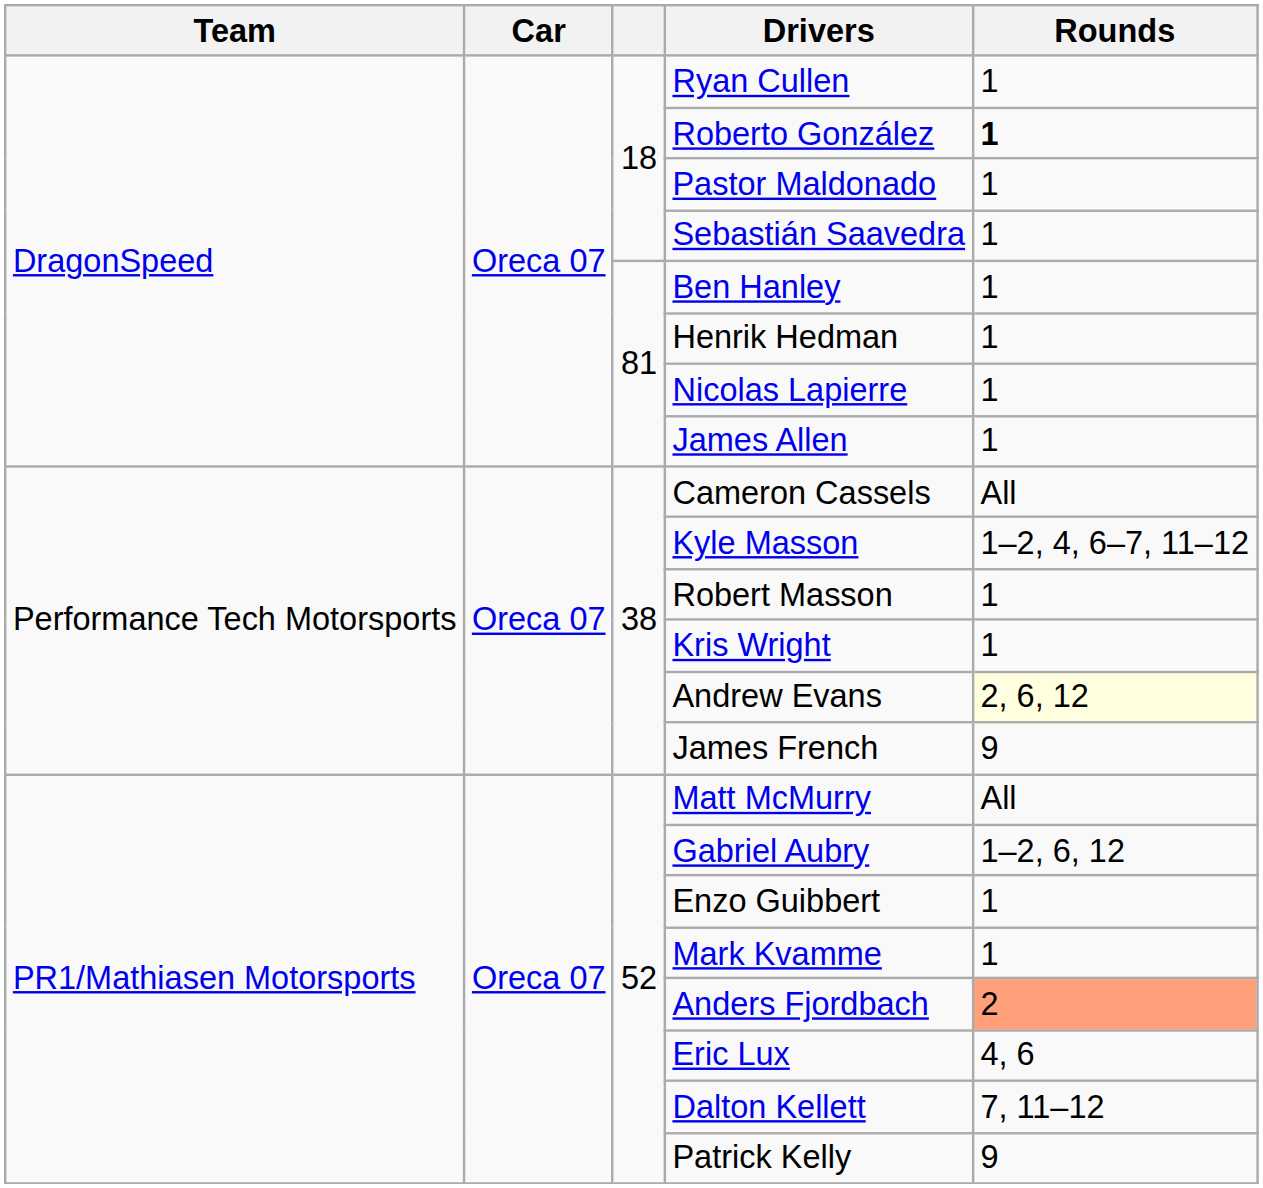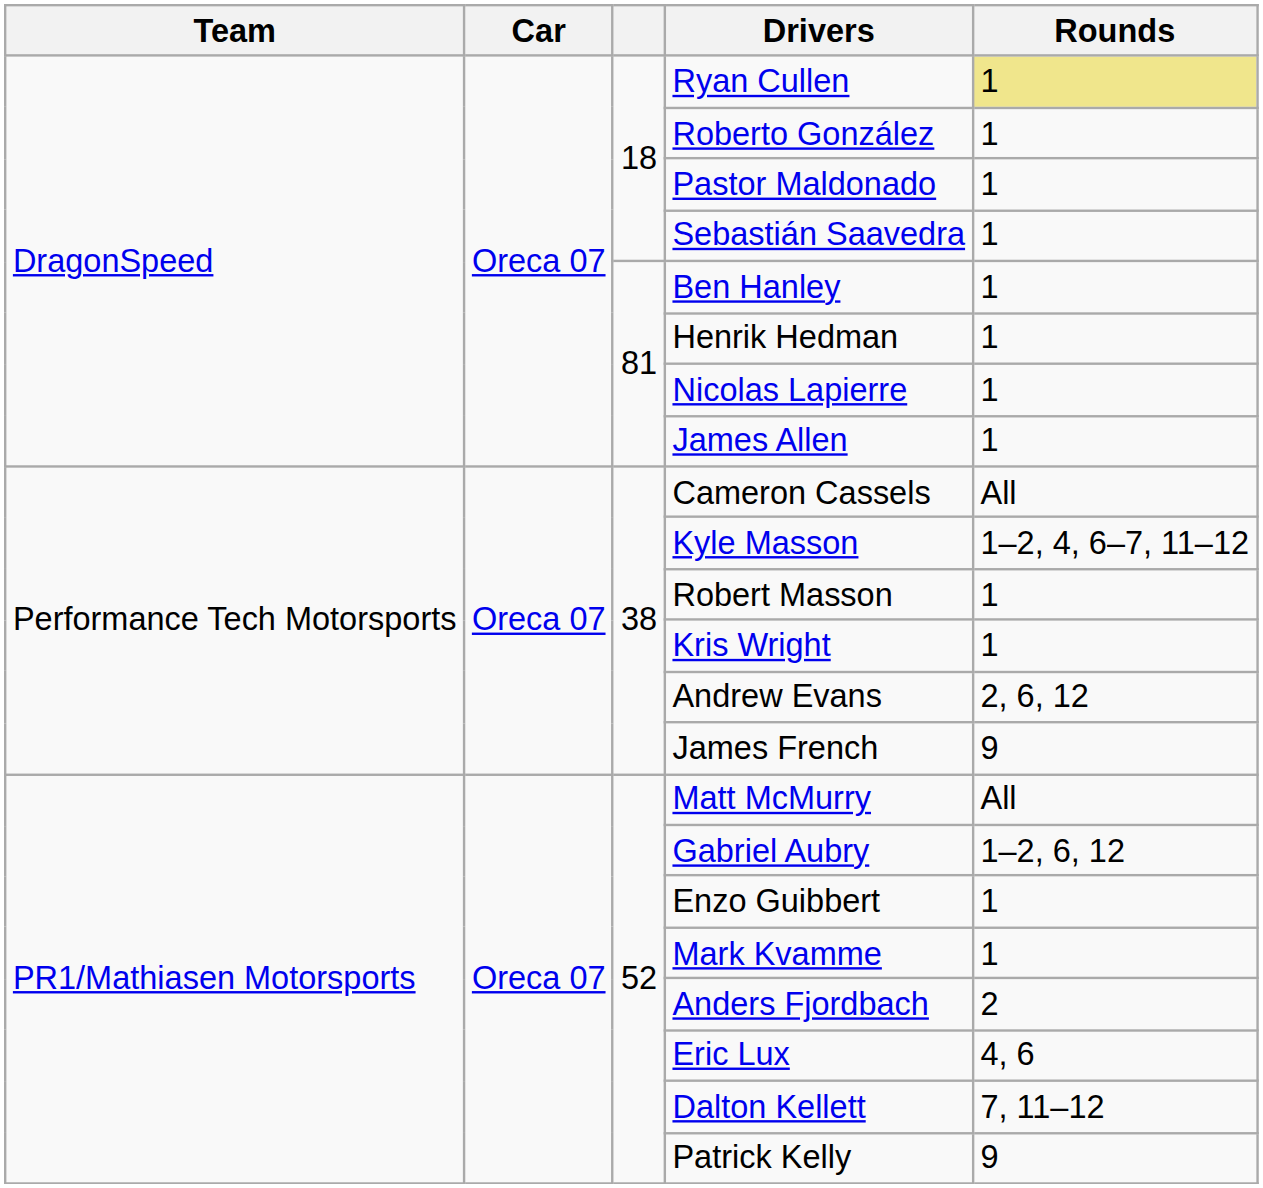(990, 82) no background -> (990, 82) khaki background
(990, 133) bold -> (990, 133) normal
(1035, 696) lightyellow background -> (1035, 696) no background
(990, 1004) lightsalmon background -> (990, 1004) no background
